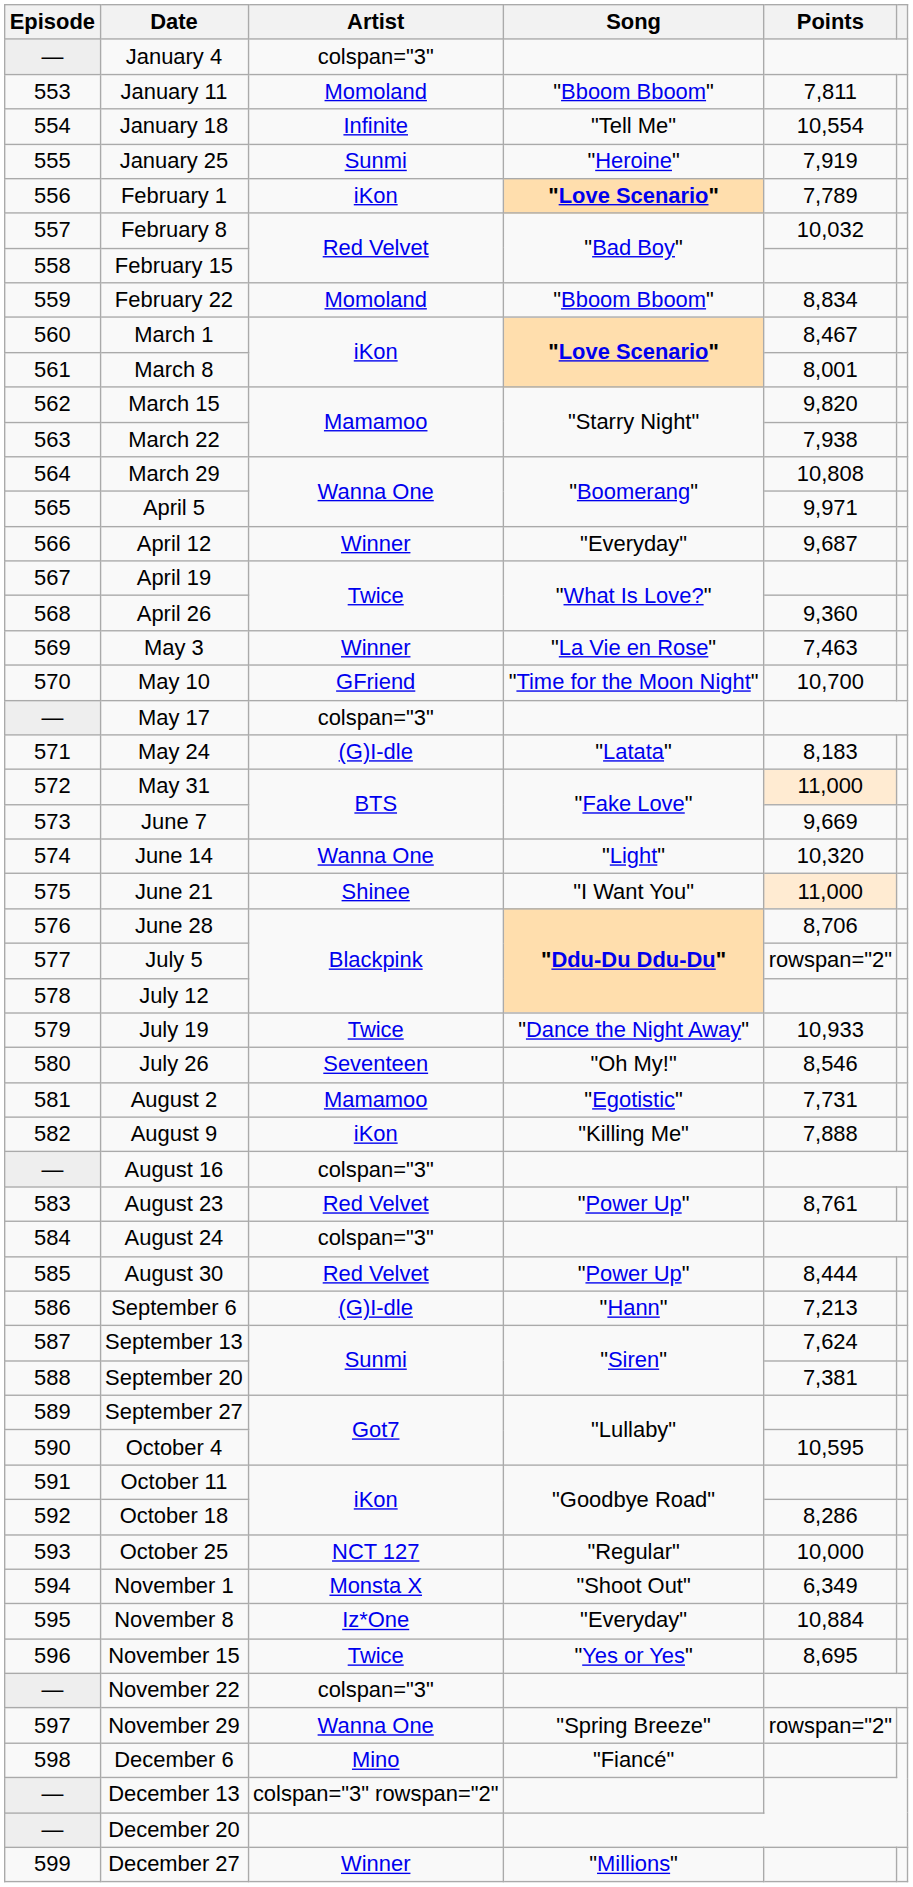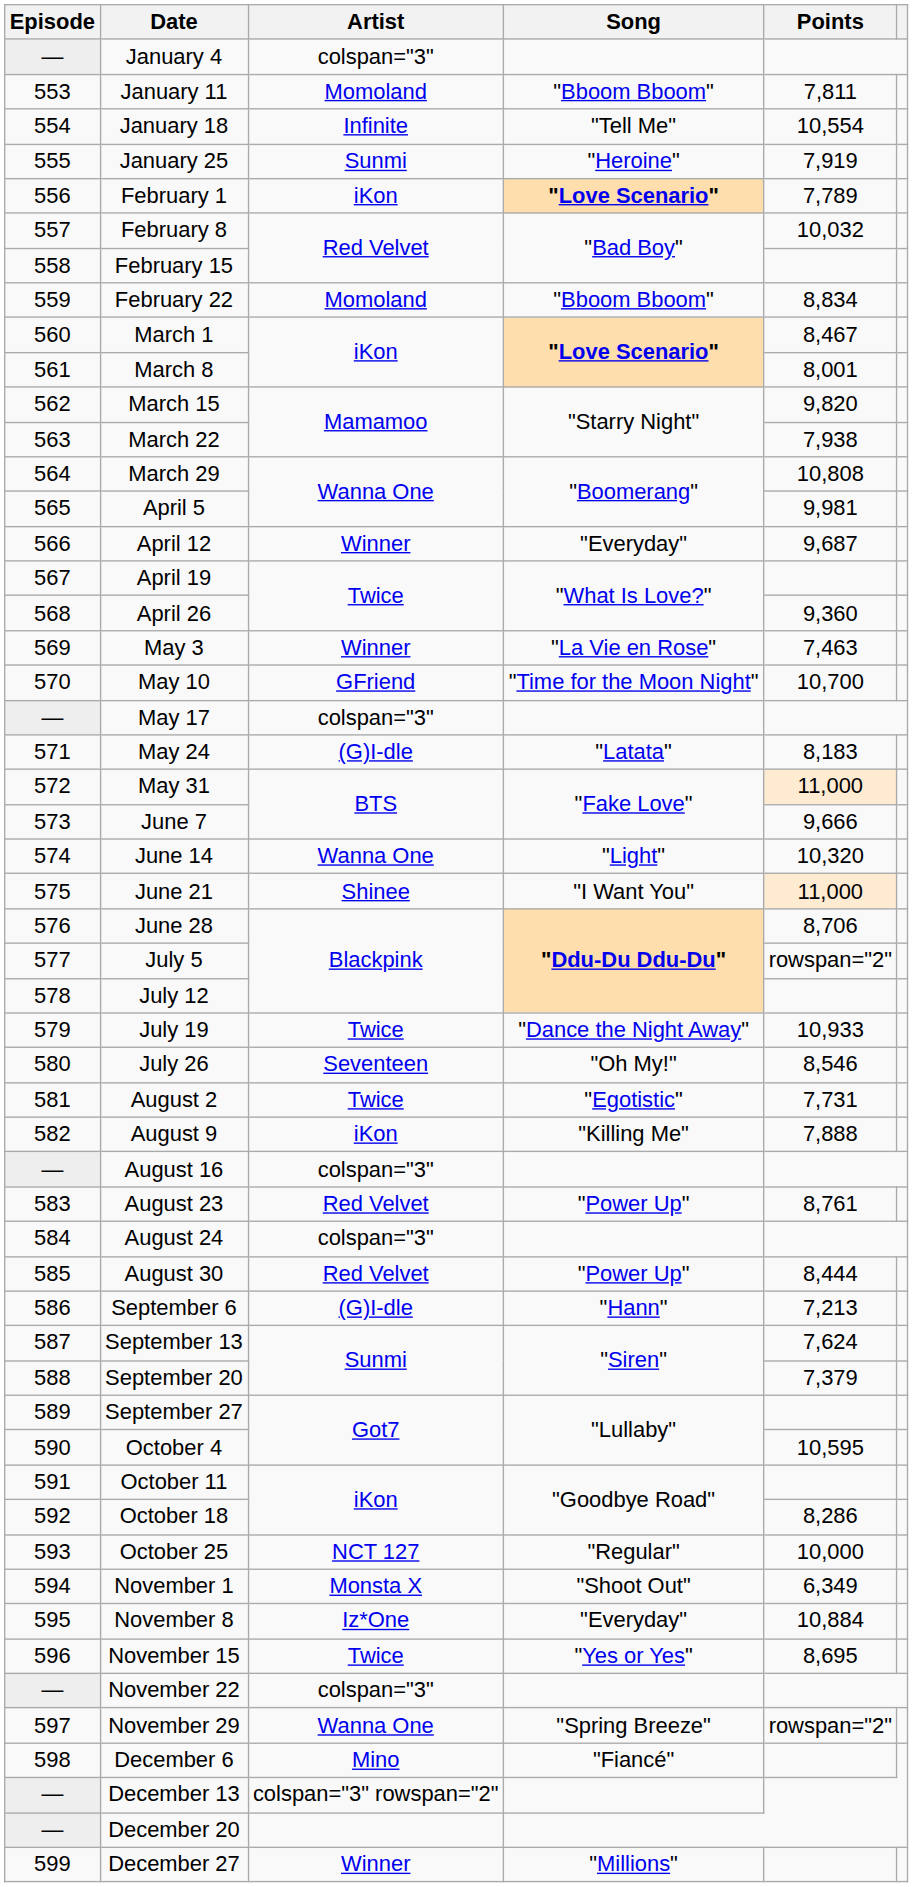(830, 508) 9,971 -> (830, 508) 9,981
(830, 821) 9,669 -> (830, 821) 9,666
(376, 1099) Mamamoo -> (376, 1099) Twice
(830, 1377) 7,381 -> (830, 1377) 7,379
